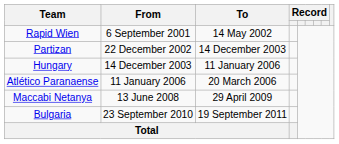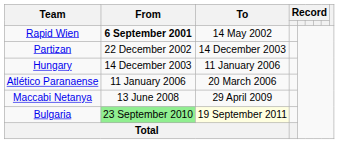(148, 33) normal -> (148, 33) bold
(148, 114) no background -> (148, 114) lightgreen background
(242, 114) no background -> (242, 114) lightyellow background
